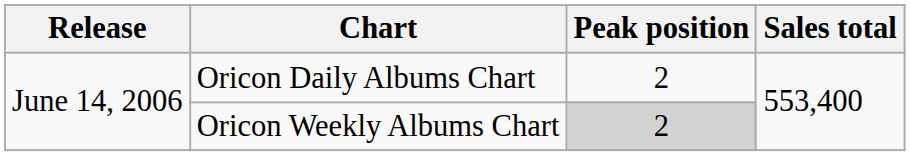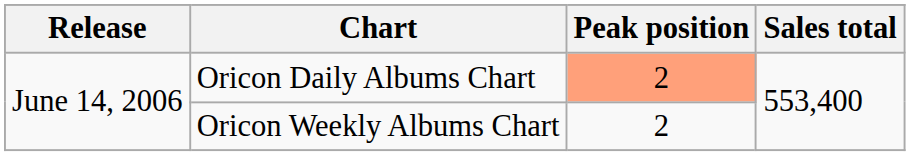(661, 77) no background -> (661, 77) lightsalmon background
(661, 125) lightgrey background -> (661, 125) no background
